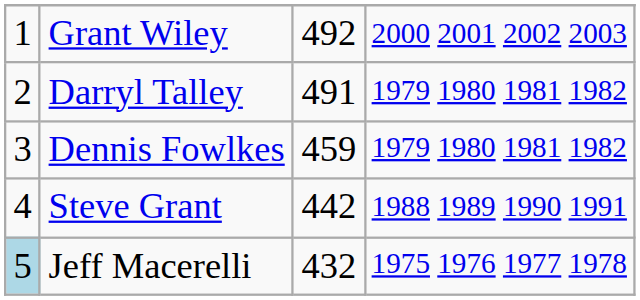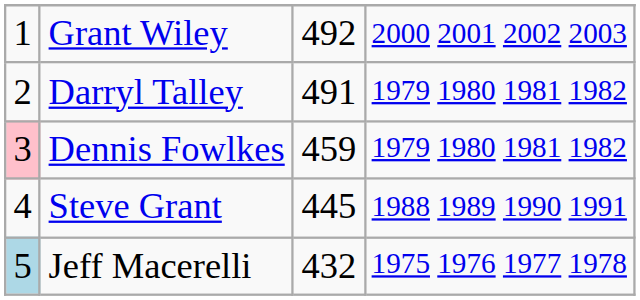(23, 149) no background -> (23, 149) pink background
(329, 206) 442 -> (329, 206) 445
